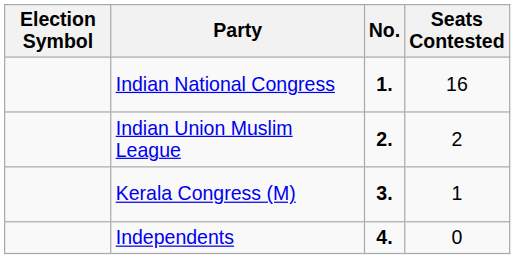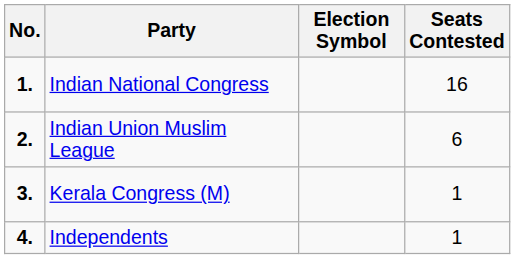columns swapped: (384, 30) <-> (58, 30)
(457, 139) 2 -> (457, 139) 6
(457, 237) 0 -> (457, 237) 1
